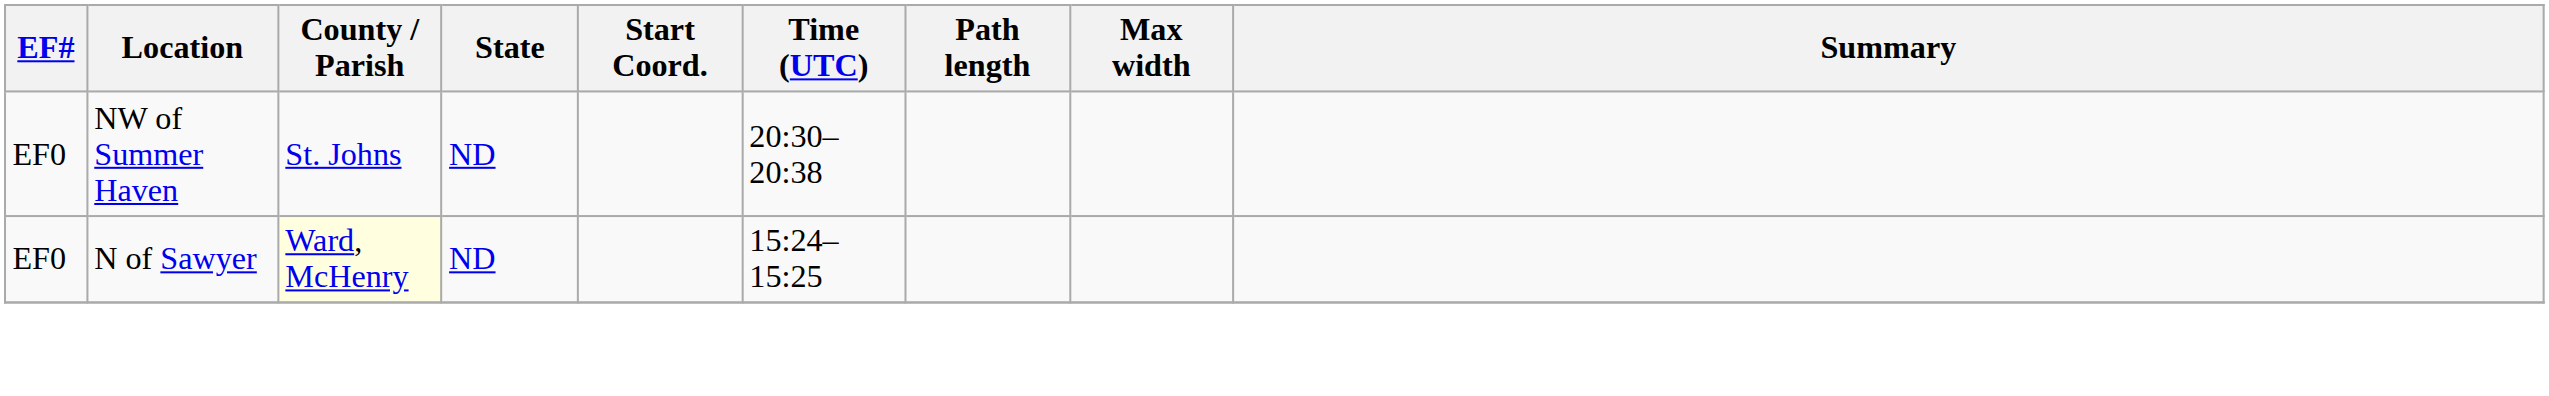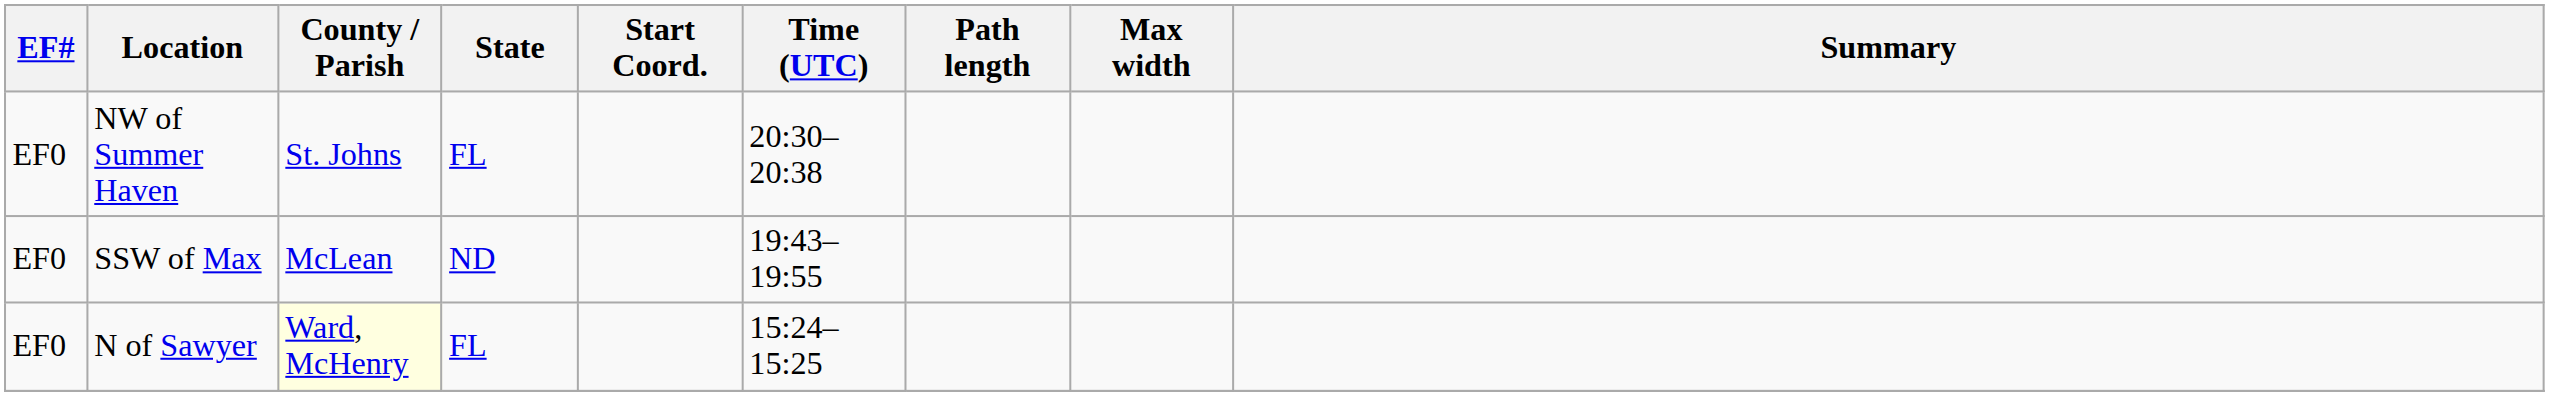(472, 153) ND -> (468, 153) FL
+ row: (178, 258)
(472, 258) ND -> (468, 345) FL
